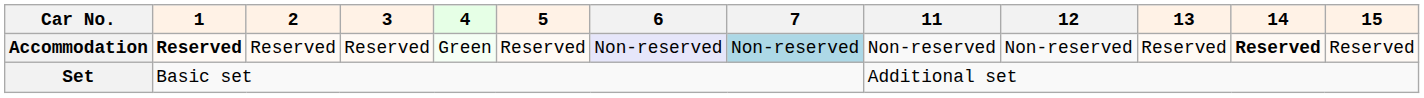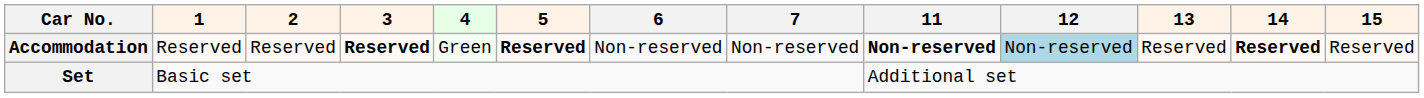(199, 48) bold -> (199, 48) normal
(387, 48) normal -> (387, 48) bold
(543, 48) normal -> (543, 48) bold
(658, 48) lavender background -> (658, 48) no background
(795, 48) lightblue background -> (795, 48) no background
(932, 48) normal -> (932, 48) bold
(1069, 48) no background -> (1069, 48) lightblue background
